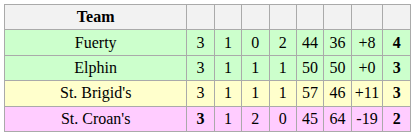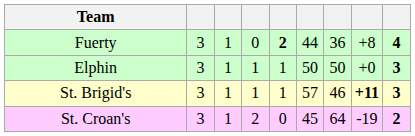(283, 42) normal -> (283, 42) bold
(367, 93) normal -> (367, 93) bold
(201, 118) bold -> (201, 118) normal
